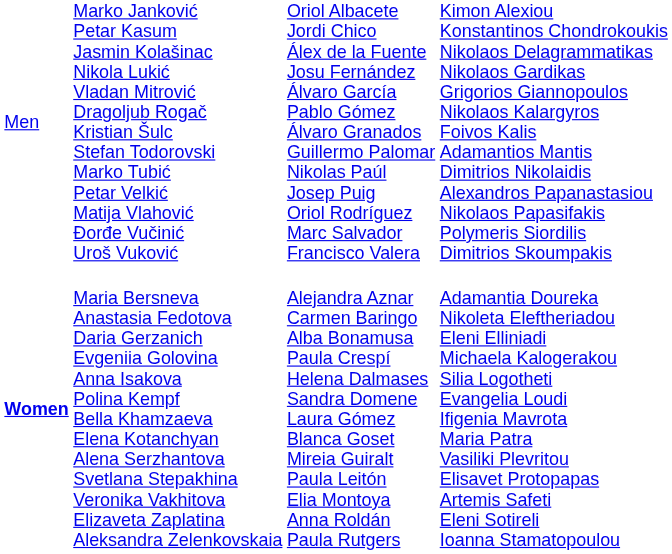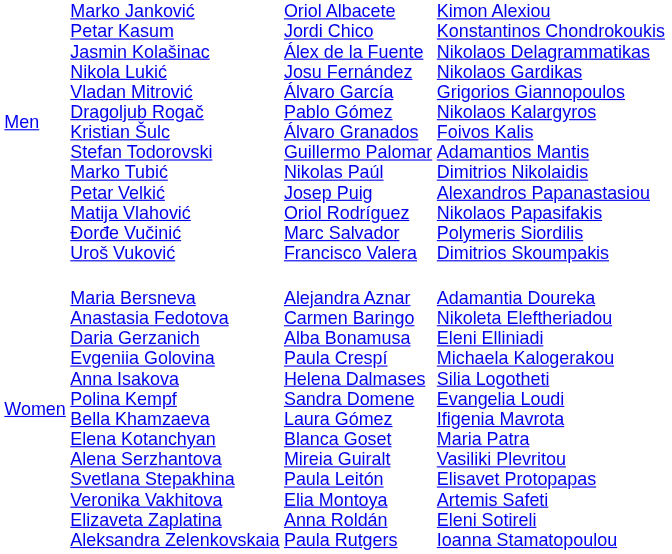(37, 409) bold -> (35, 409) normal
